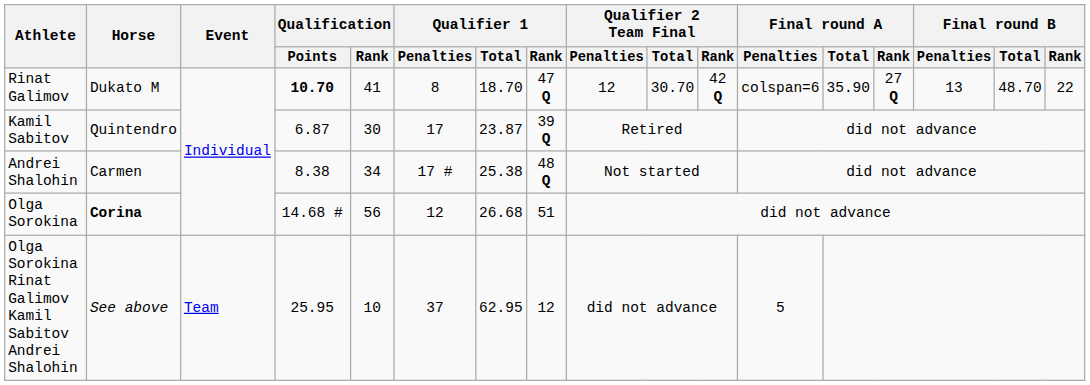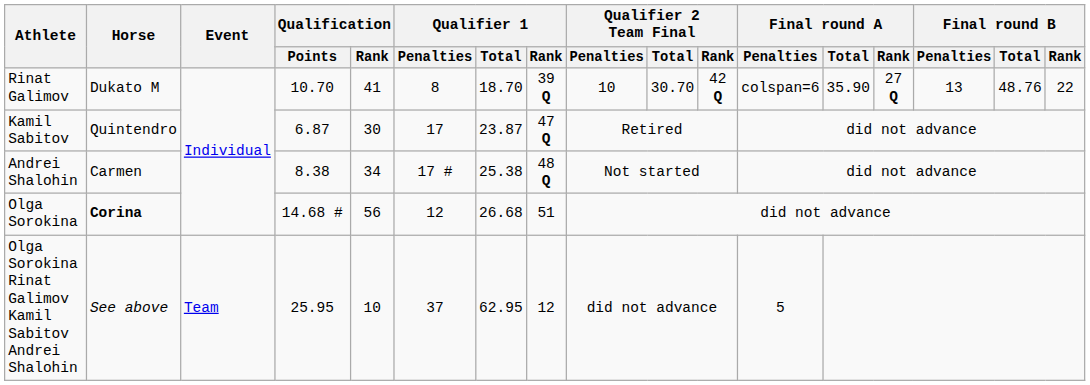(312, 89) bold -> (312, 89) normal
(546, 89) 47 Q -> (546, 89) 39 Q
(607, 89) 12 -> (607, 89) 10
(1020, 89) 48.70 -> (1020, 89) 48.76
(546, 130) 39 Q -> (546, 130) 47 Q
